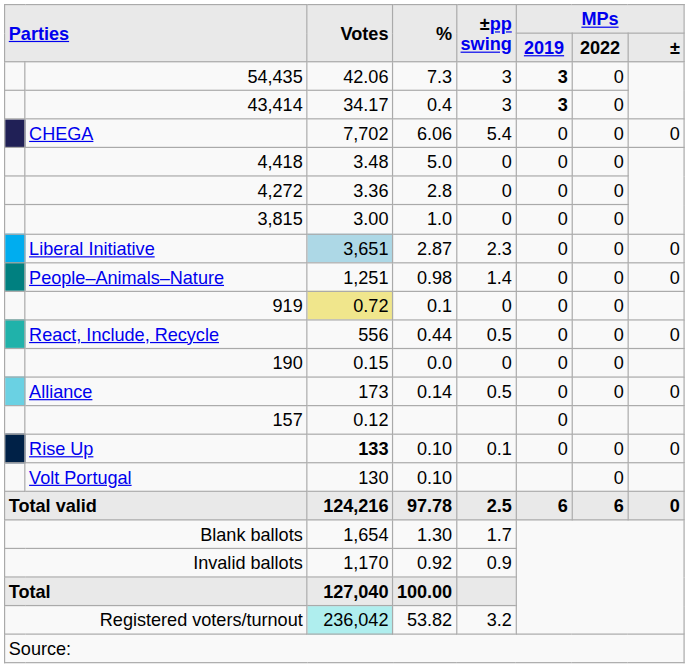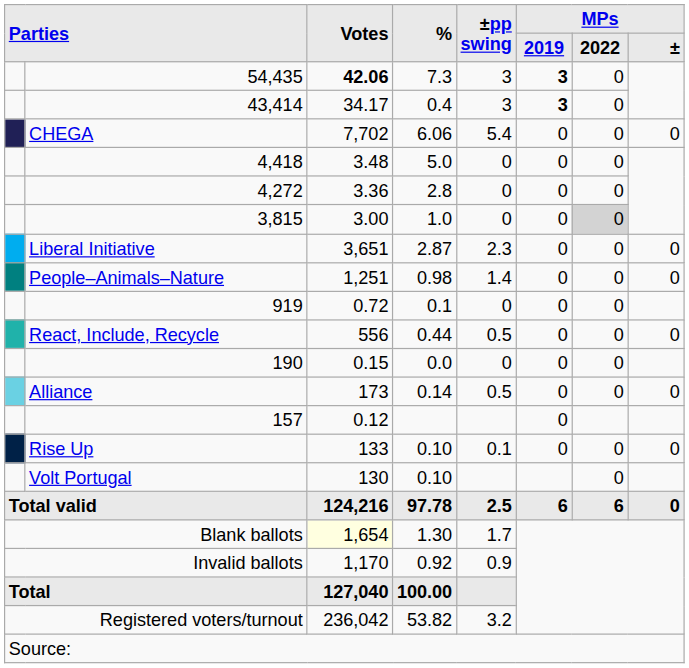(366, 76) normal -> (366, 76) bold
(619, 220) no background -> (619, 220) lightgrey background
(366, 248) lightblue background -> (366, 248) no background
(371, 305) khaki background -> (371, 305) no background
(373, 449) bold -> (373, 449) normal
(366, 535) no background -> (366, 535) lightyellow background
(356, 620) paleturquoise background -> (356, 620) no background
